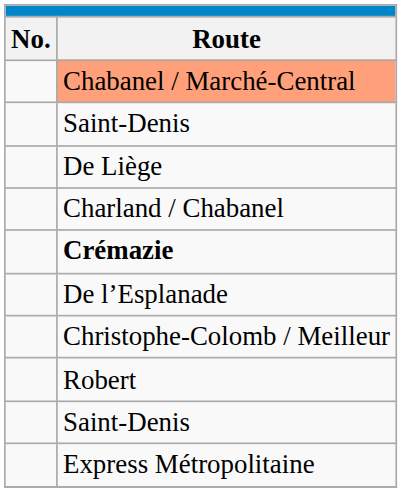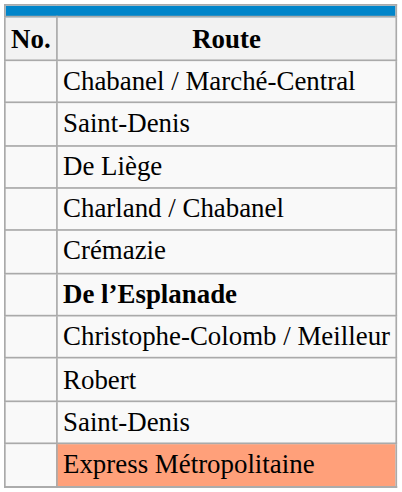(209, 80) lightsalmon background -> (209, 80) no background
(118, 251) bold -> (114, 251) normal
(145, 293) normal -> (150, 293) bold
(189, 464) no background -> (189, 464) lightsalmon background
